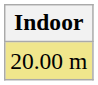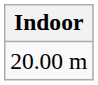(49, 60) khaki background -> (49, 60) no background
